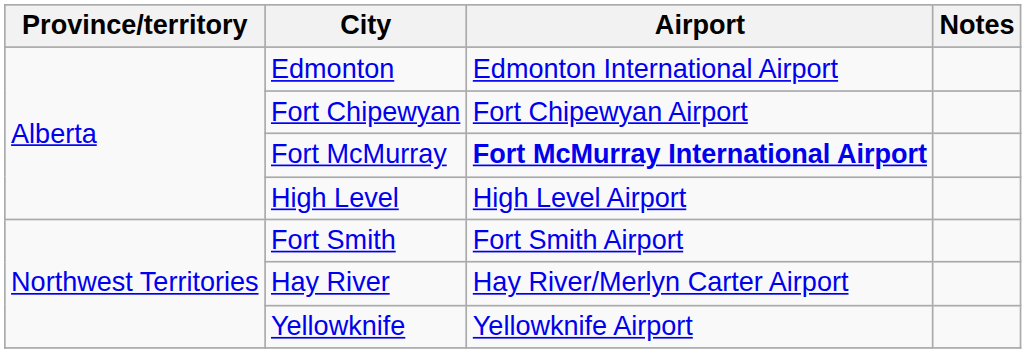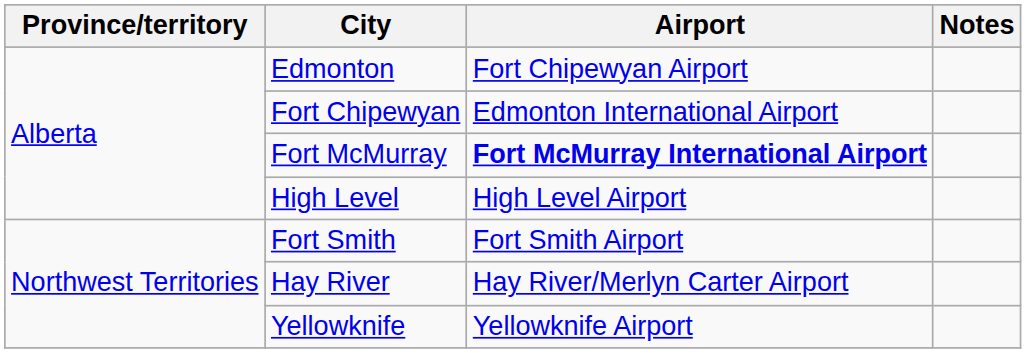(655, 68) Edmonton International Airport -> (610, 68) Fort Chipewyan Airport
(610, 111) Fort Chipewyan Airport -> (655, 111) Edmonton International Airport
